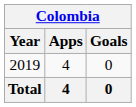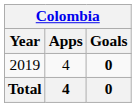(109, 65) normal -> (109, 65) bold
